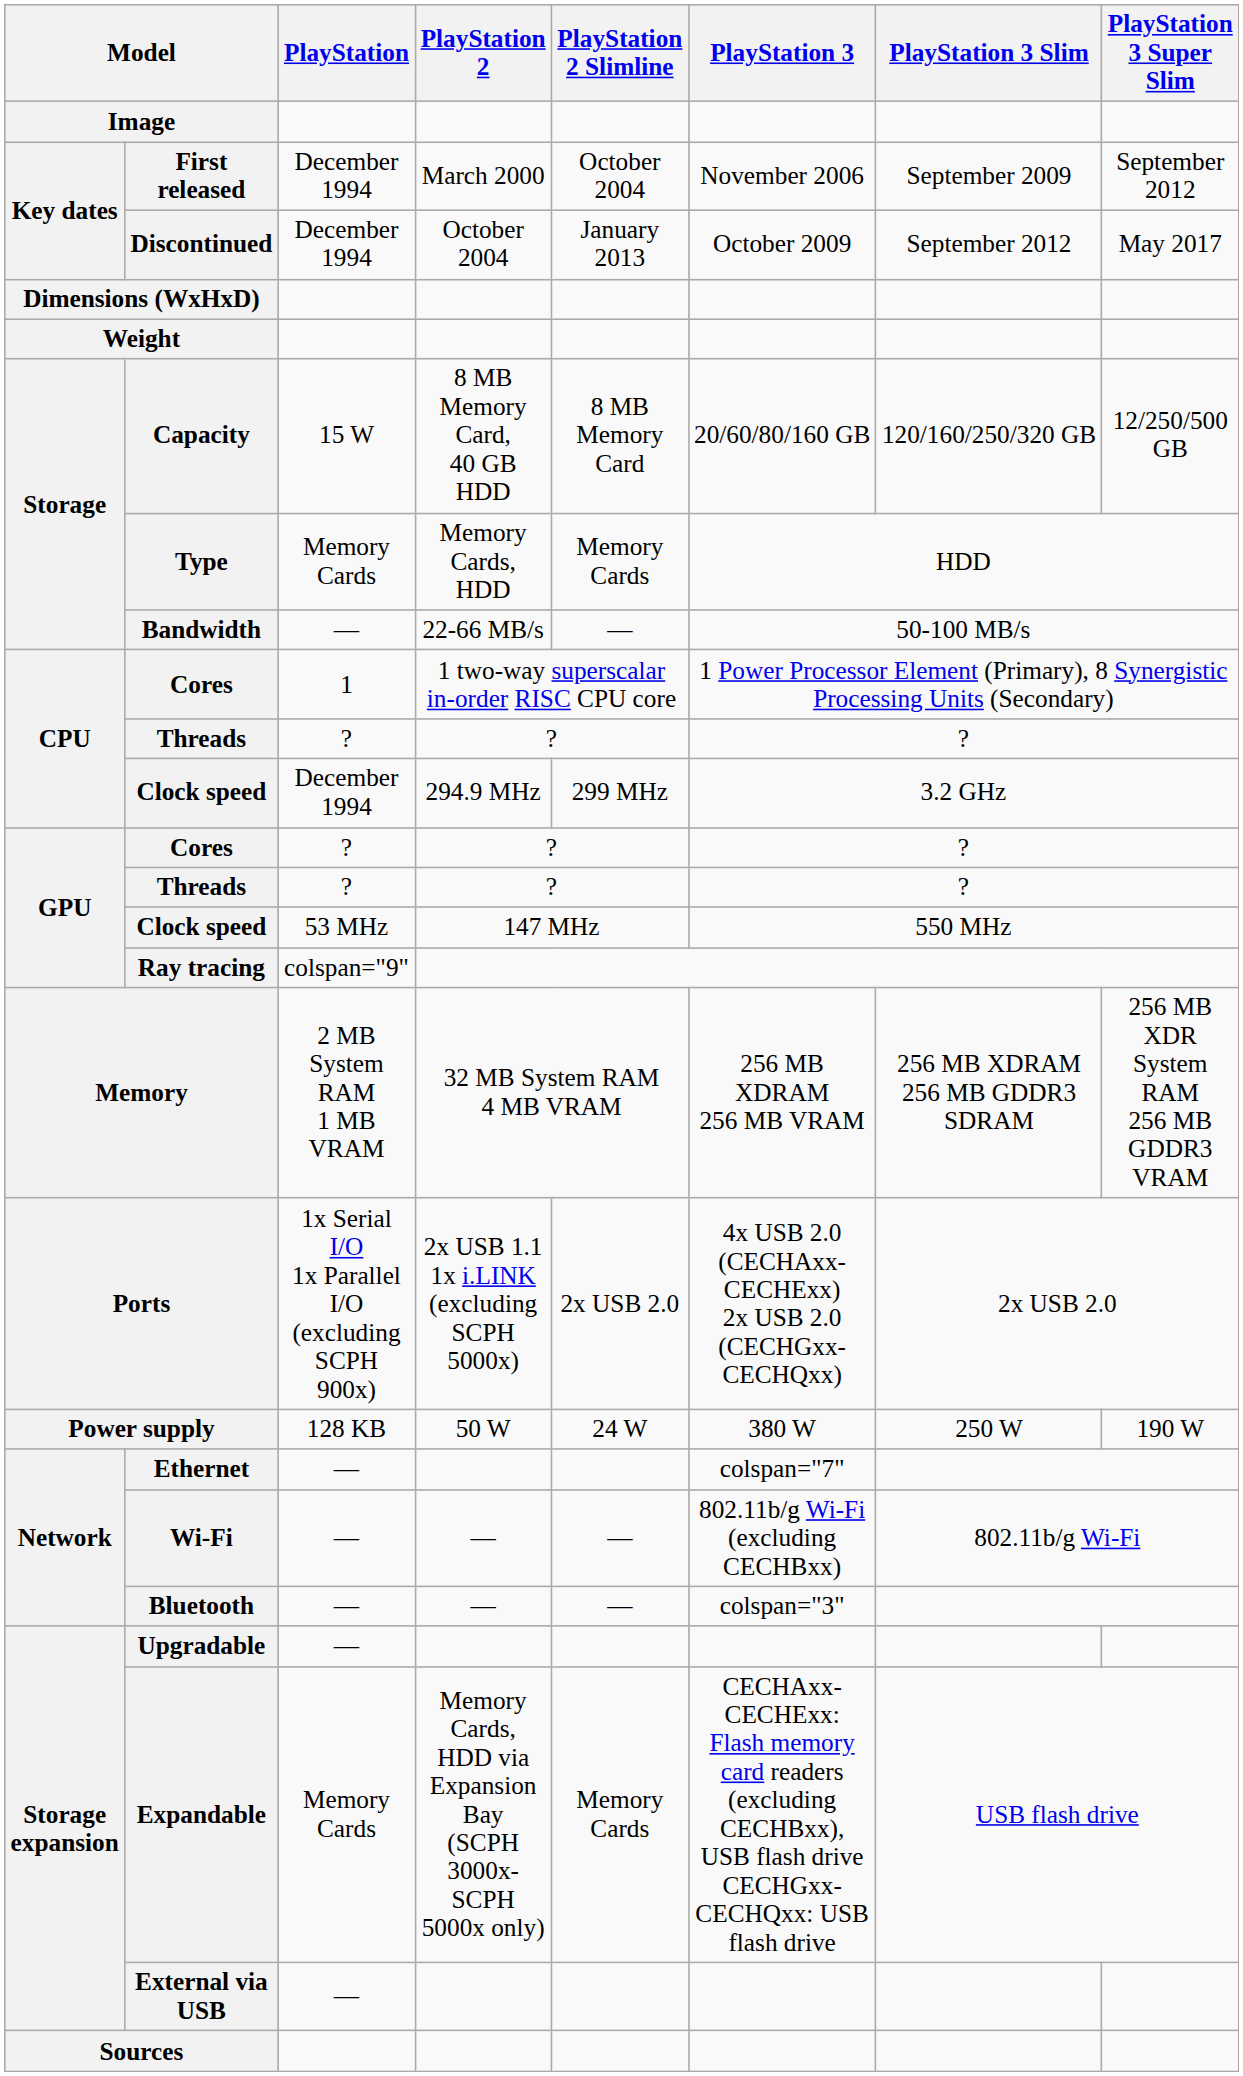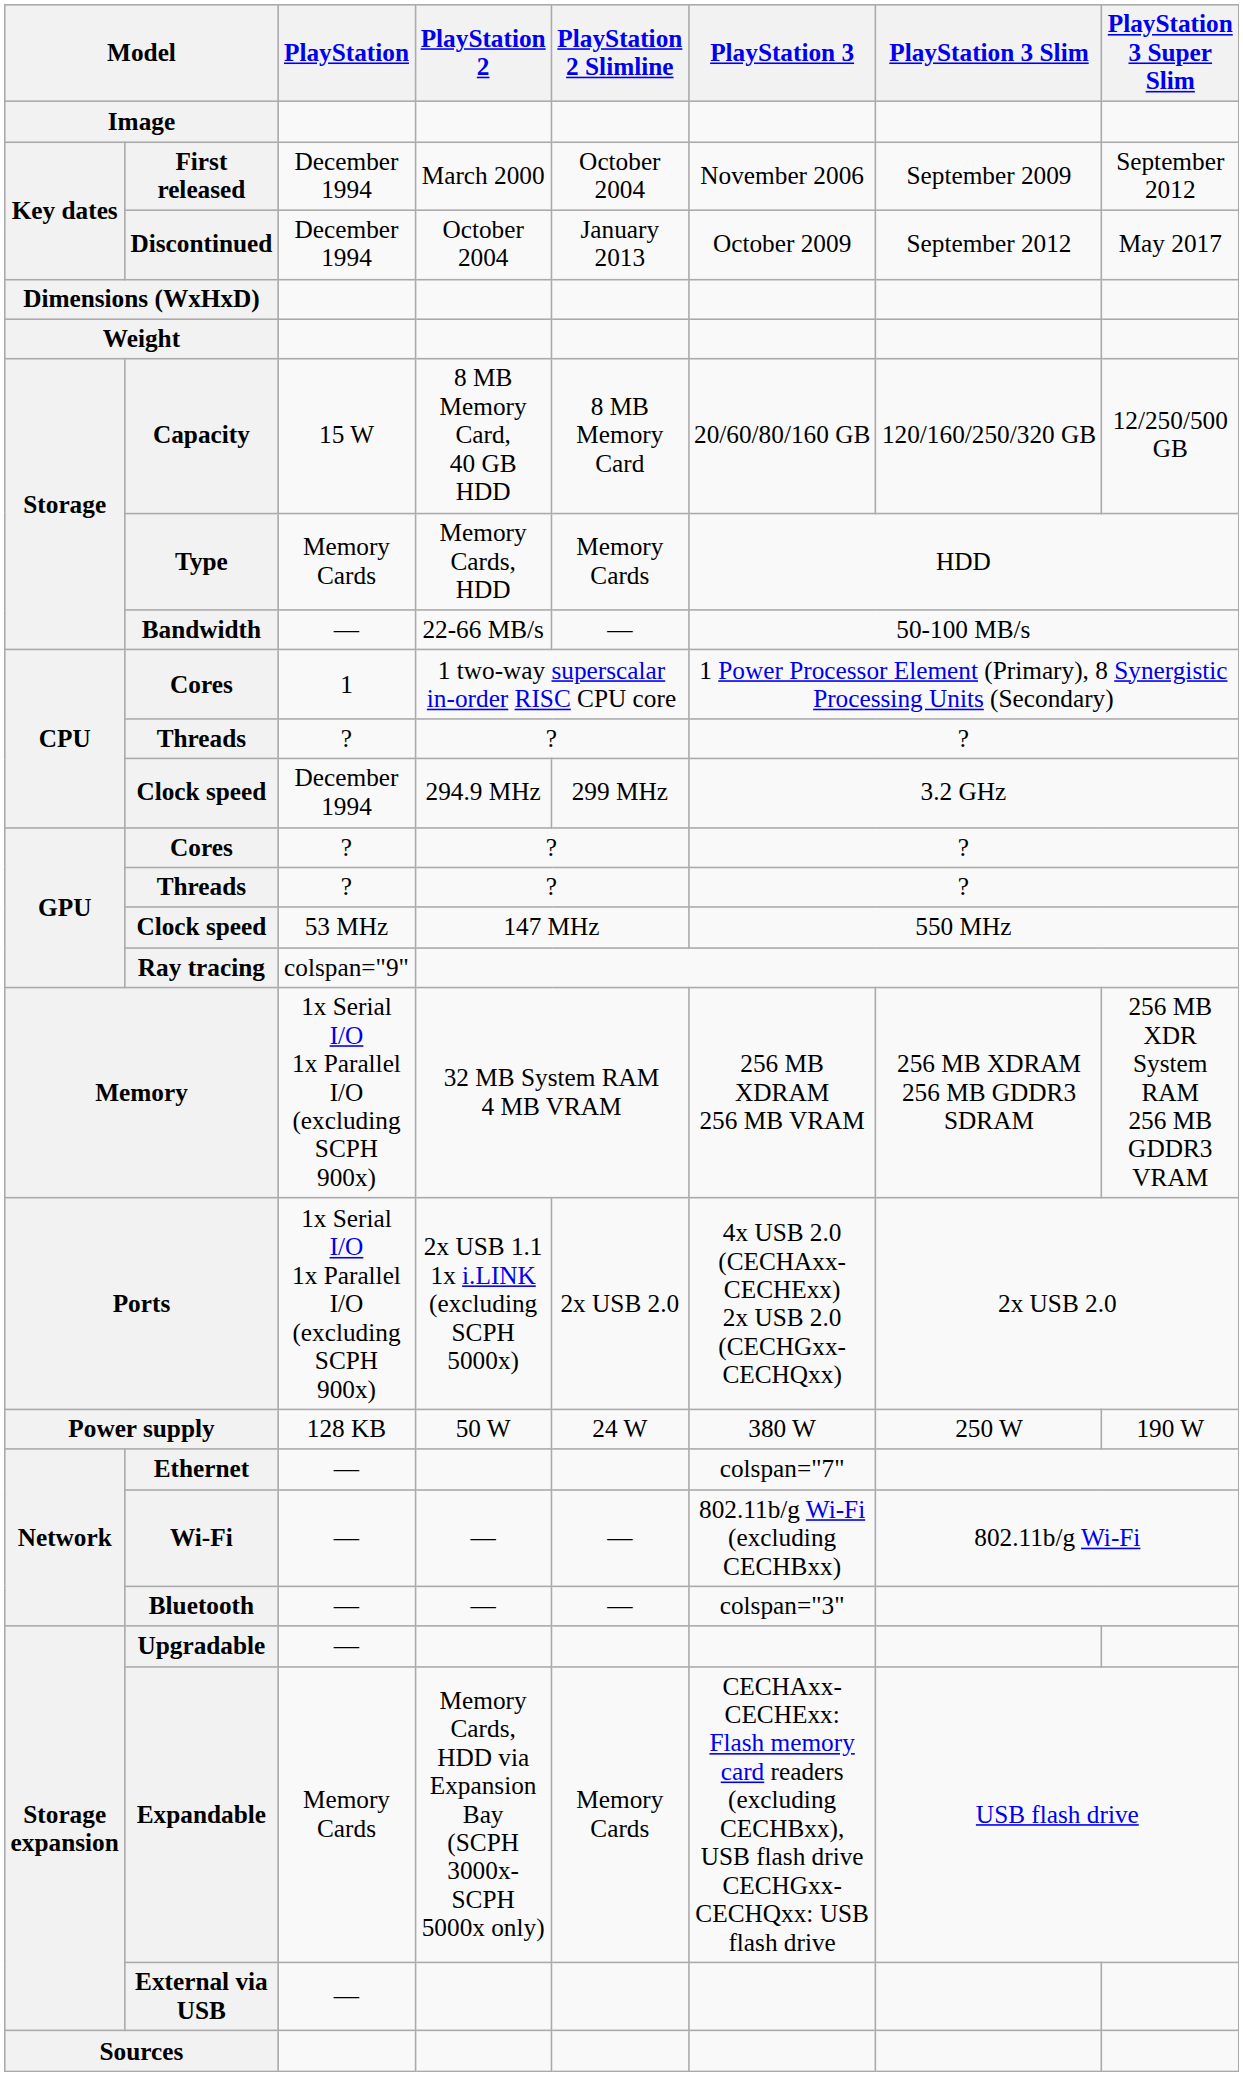(346, 1092) 2 MB System RAM 1 MB VRAM -> (346, 1092) 1x Serial I/O 1x Parallel I/O (excluding SCPH 900x)
